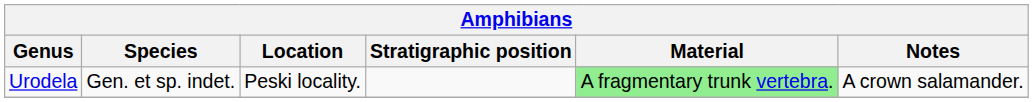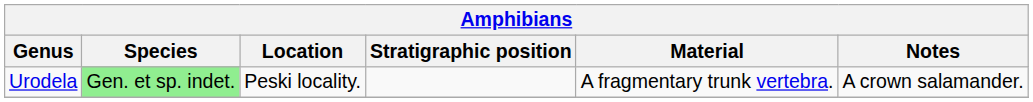(161, 81) no background -> (161, 81) lightgreen background
(707, 81) lightgreen background -> (707, 81) no background
